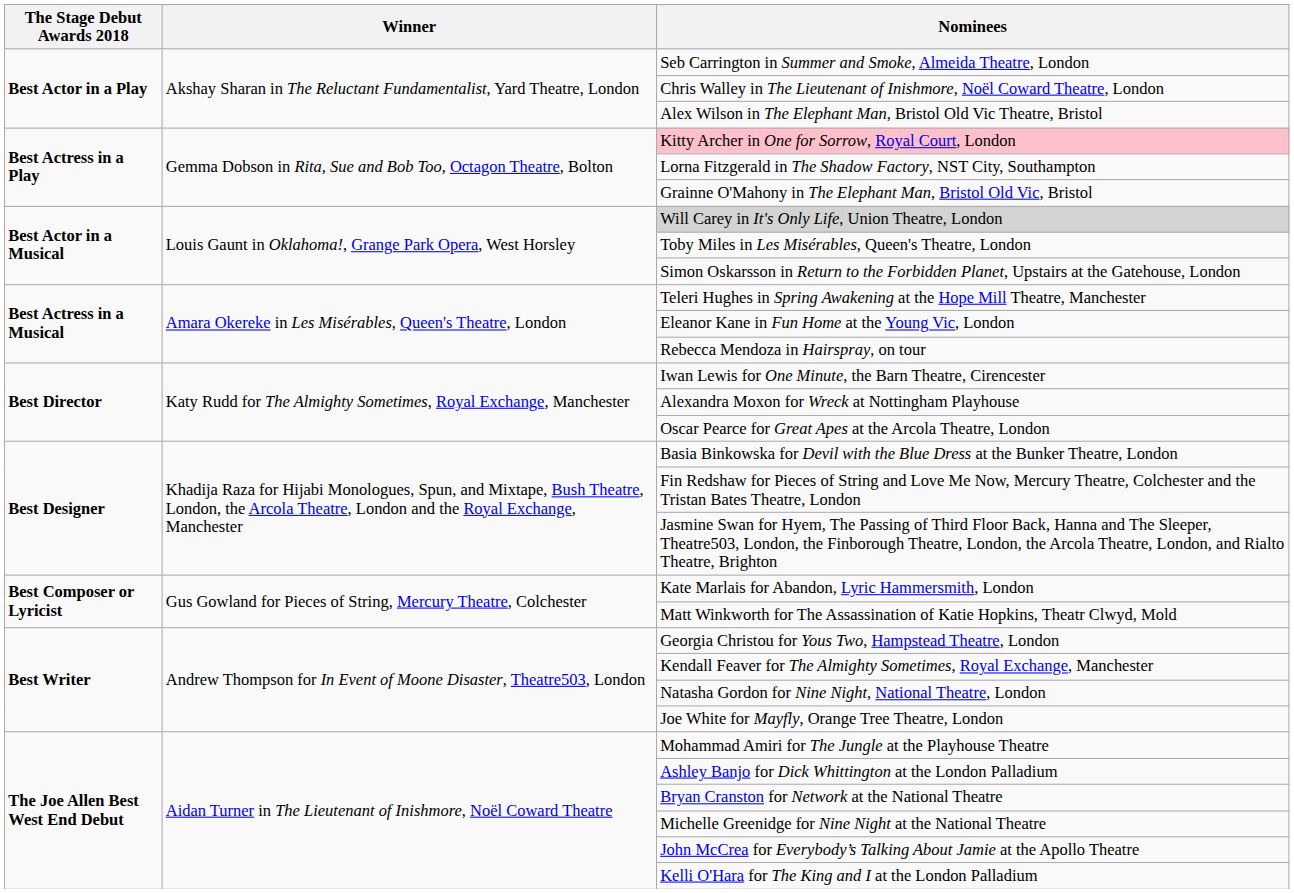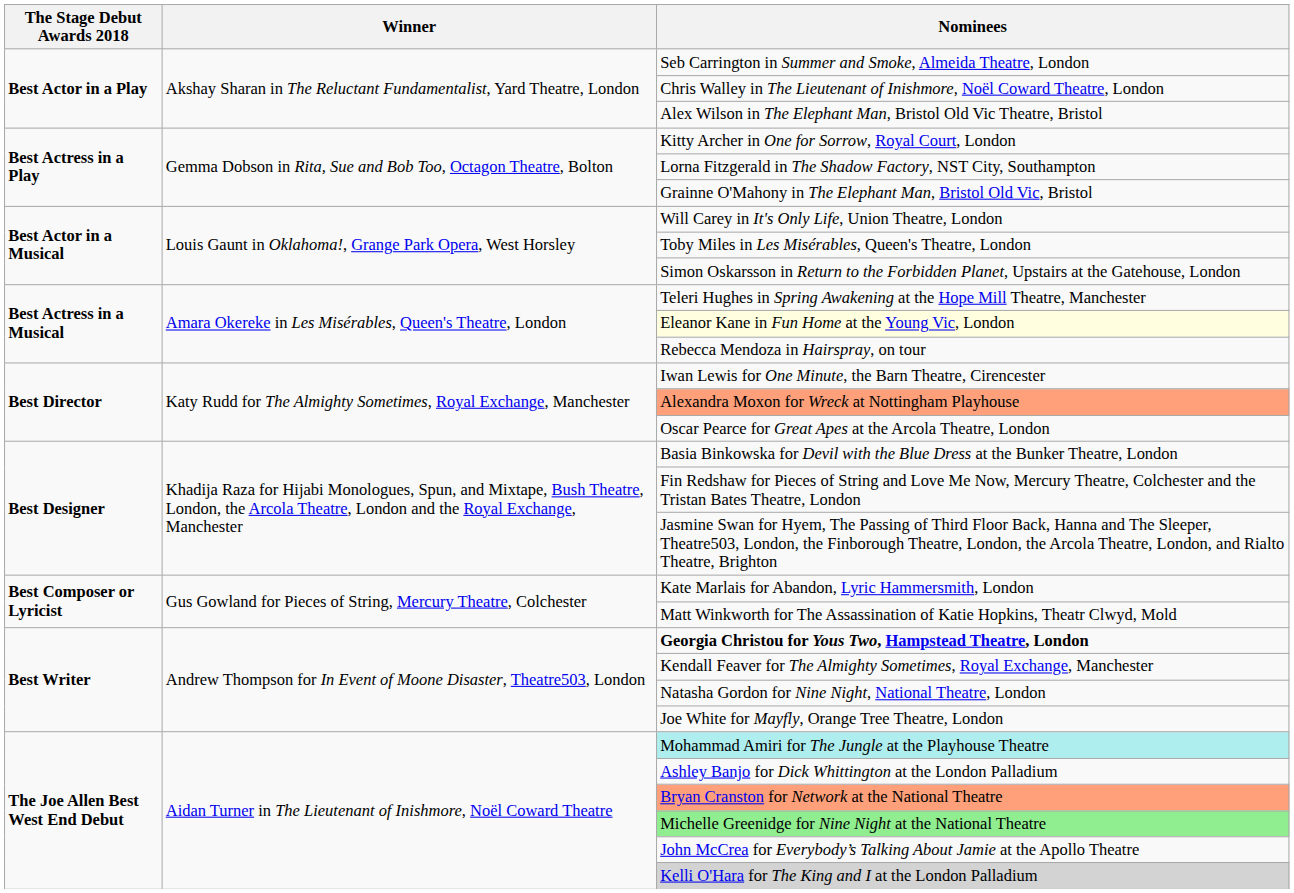(838, 140) pink background -> (838, 140) no background
(831, 219) lightgrey background -> (831, 219) no background
(837, 323) no background -> (837, 323) lightyellow background
(840, 402) no background -> (840, 402) lightsalmon background
(860, 640) normal -> (874, 640) bold
(855, 745) no background -> (855, 745) paleturquoise background
(831, 797) no background -> (831, 797) lightsalmon background
(853, 823) no background -> (853, 823) lightgreen background
(849, 875) no background -> (849, 875) lightgrey background
